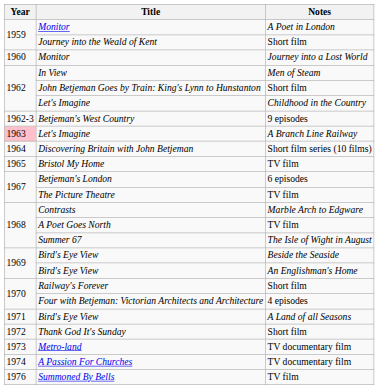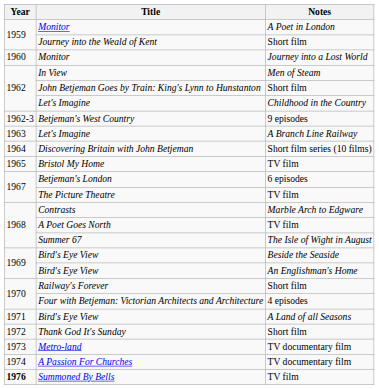(16, 133) pink background -> (16, 133) no background
(16, 377) normal -> (16, 377) bold
